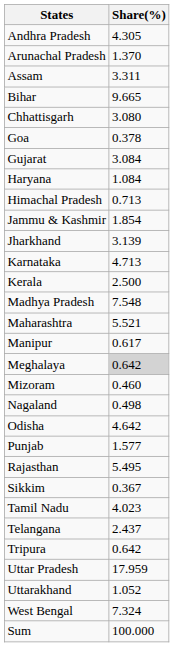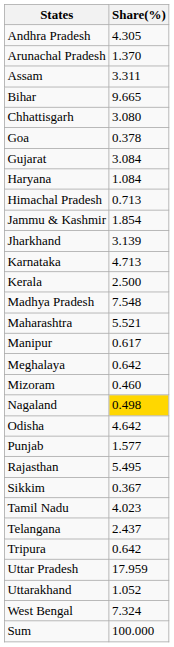(127, 364) lightgrey background -> (127, 364) no background
(127, 405) no background -> (127, 405) gold background
